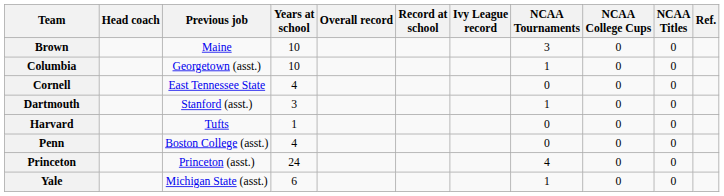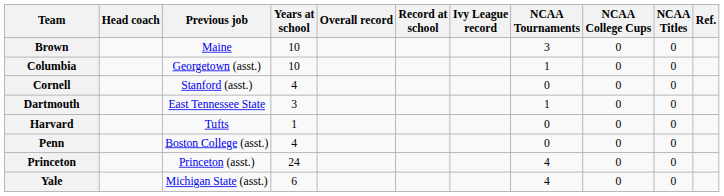(217, 85) East Tennessee State -> (217, 85) Stanford (asst.)
(217, 105) Stanford (asst.) -> (217, 105) East Tennessee State
(547, 182) 1 -> (547, 182) 4
